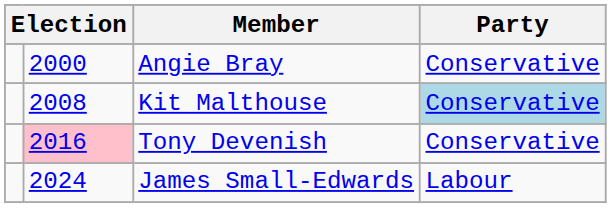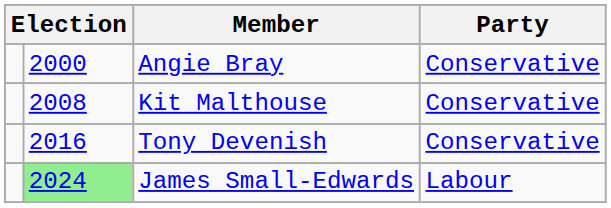(513, 103) lightblue background -> (513, 103) no background
(58, 143) pink background -> (58, 143) no background
(58, 182) no background -> (58, 182) lightgreen background
